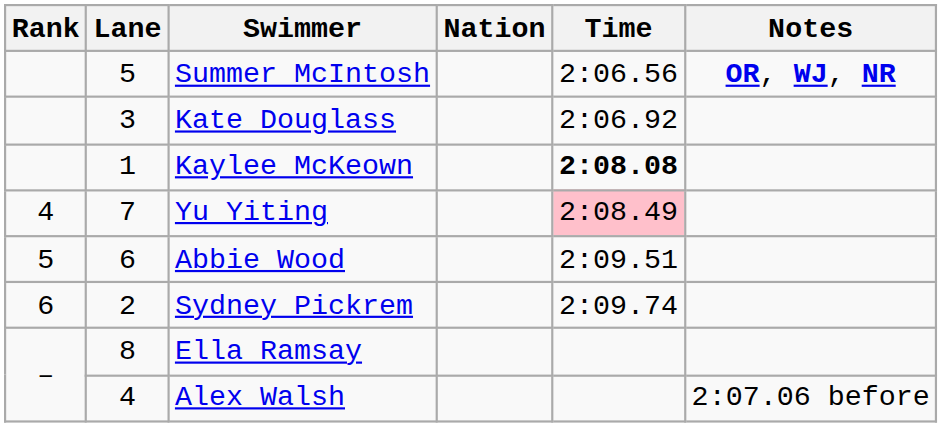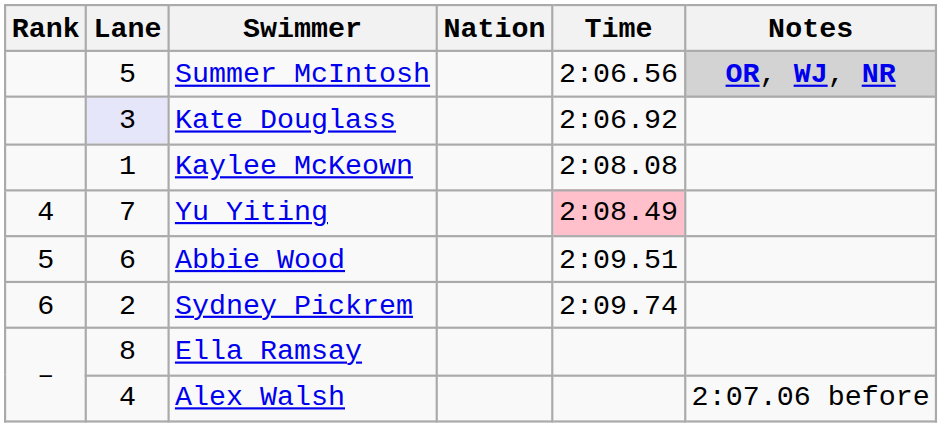(811, 74) no background -> (811, 74) lightgrey background
(127, 121) no background -> (127, 121) lavender background
(619, 167) bold -> (619, 167) normal
